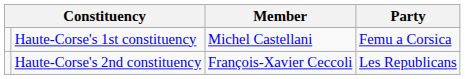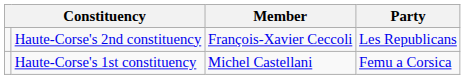rows swapped: (105, 39) <-> (108, 62)
